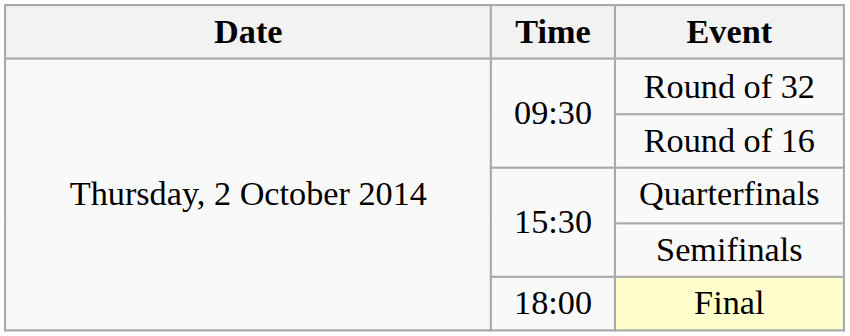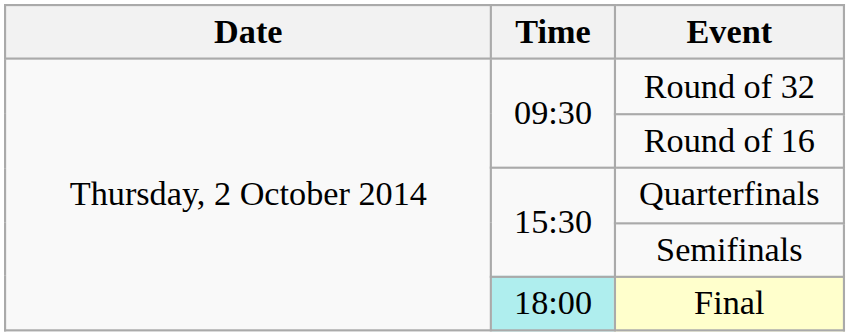(553, 303) no background -> (553, 303) paleturquoise background
